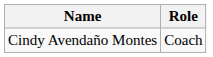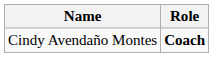(183, 40) normal -> (185, 40) bold
